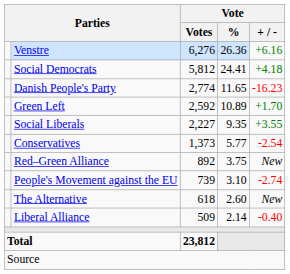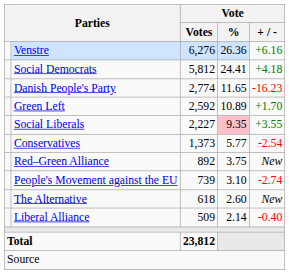(236, 124) no background -> (236, 124) pink background
